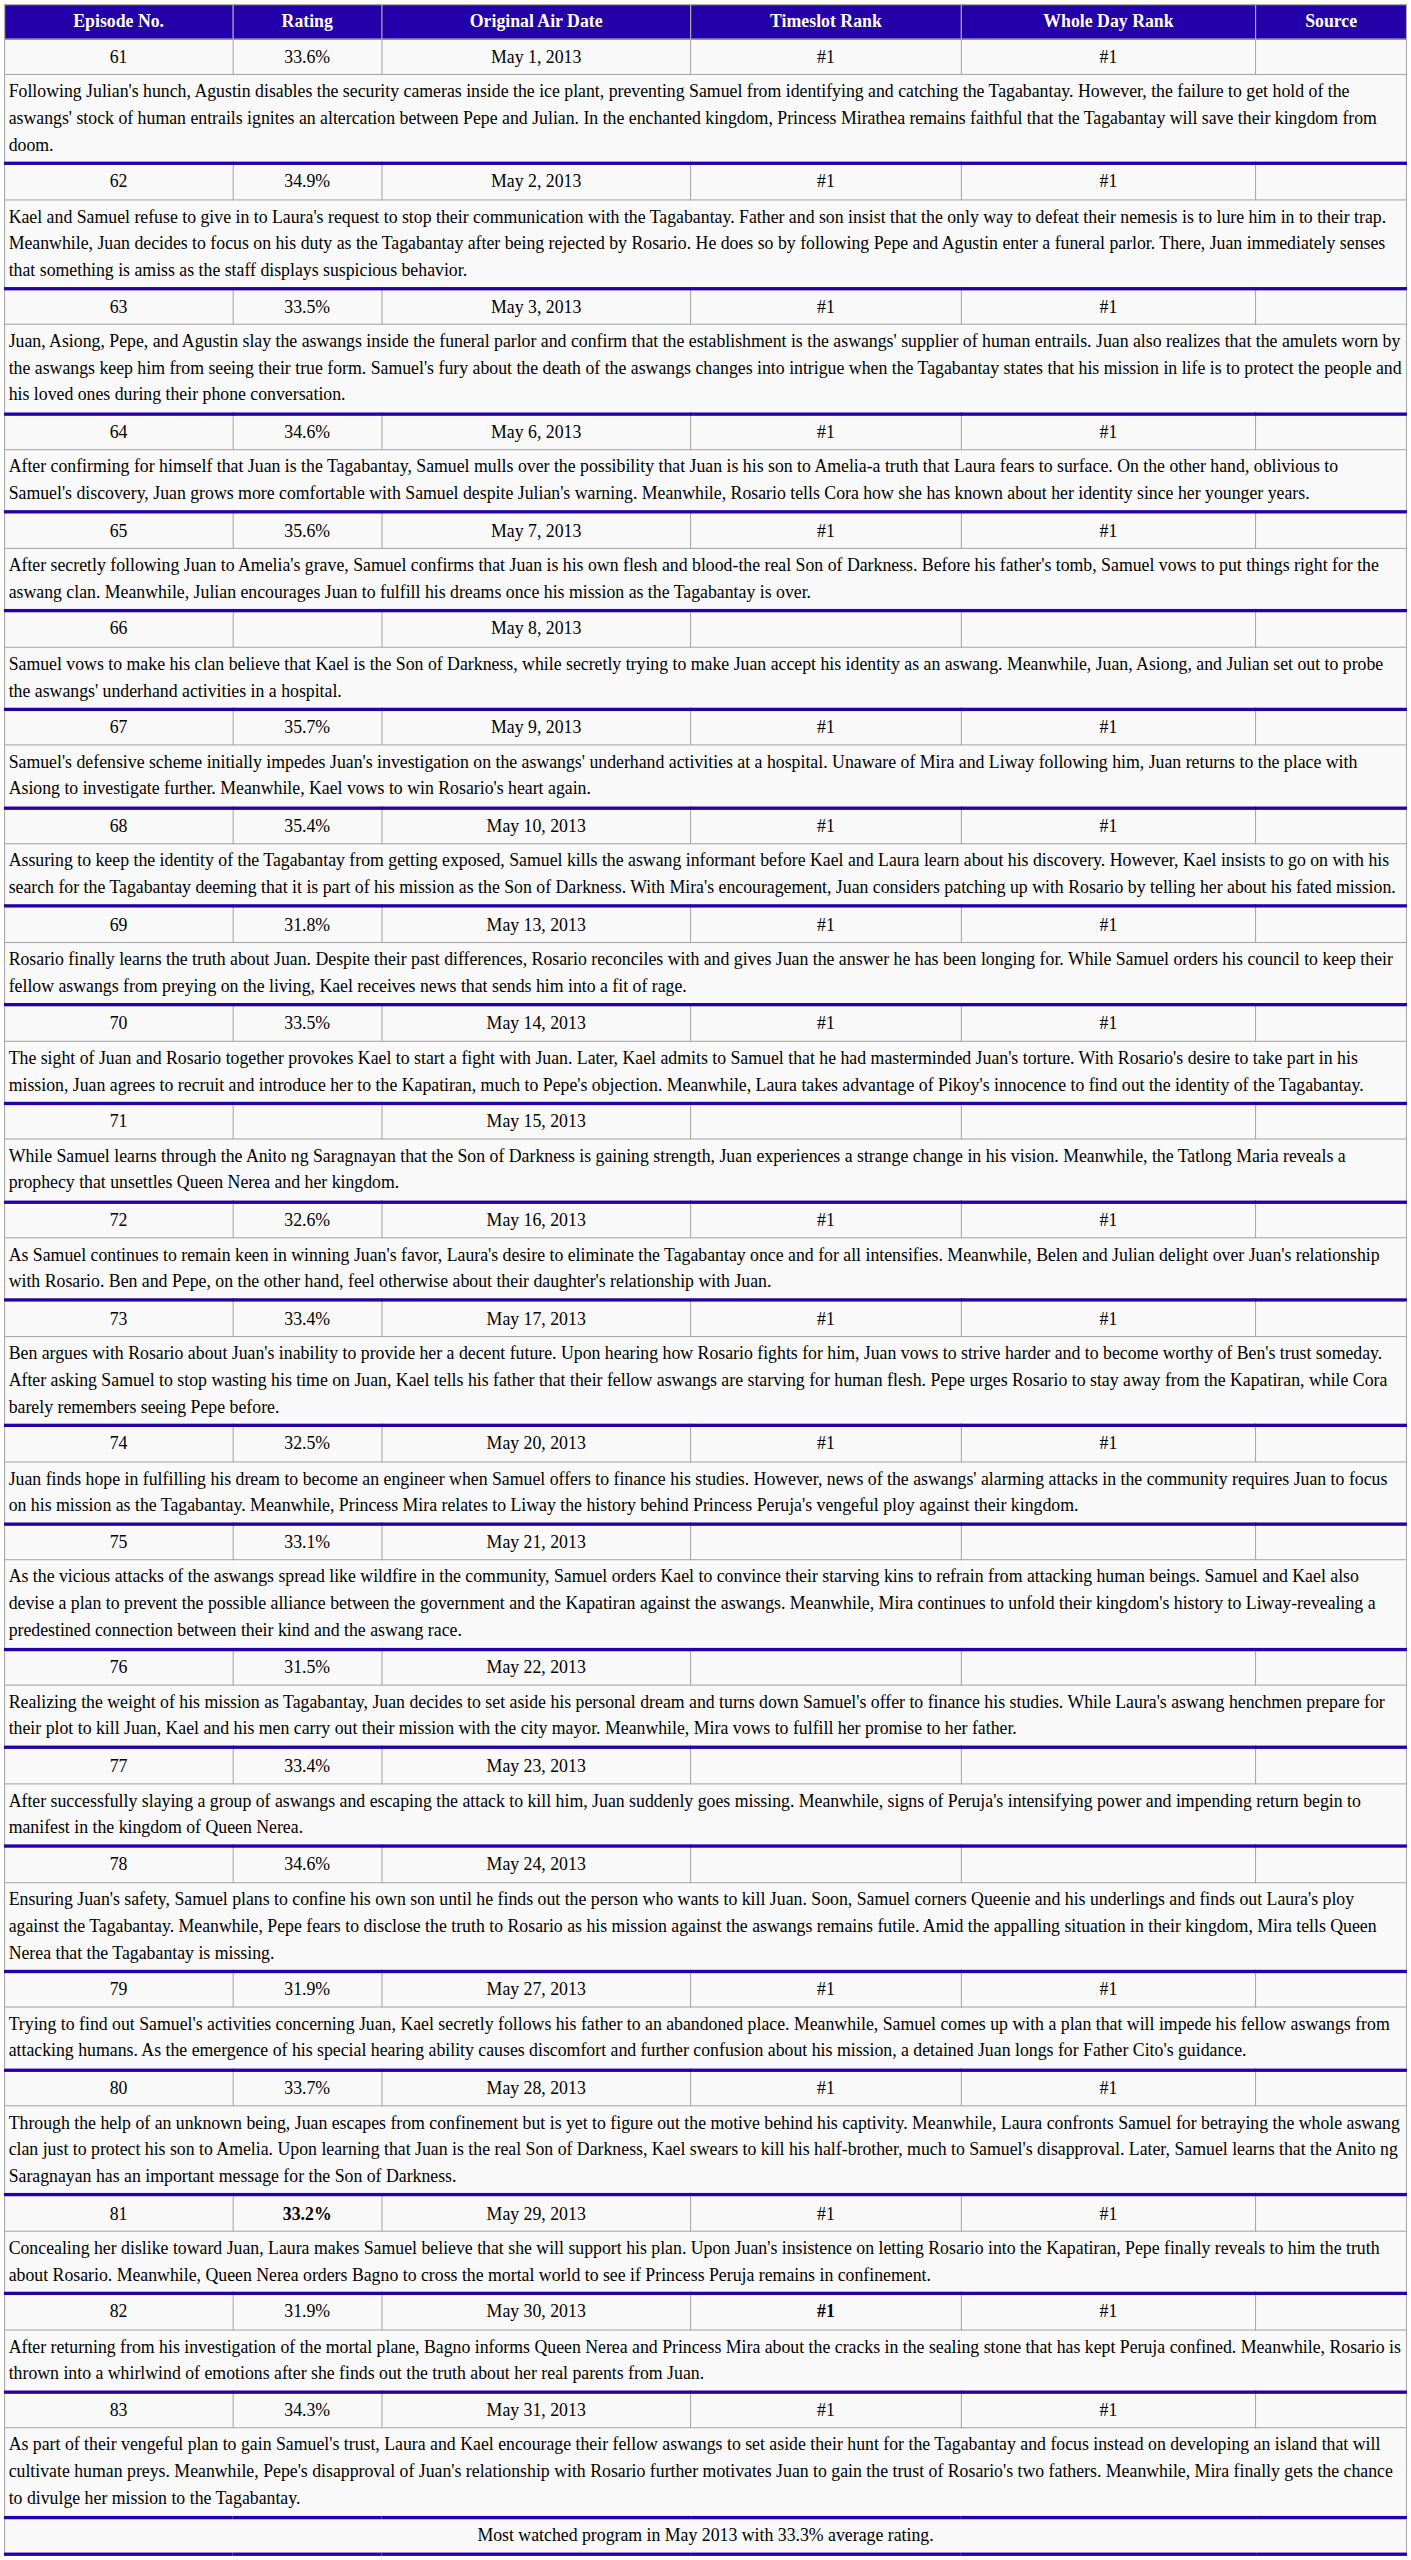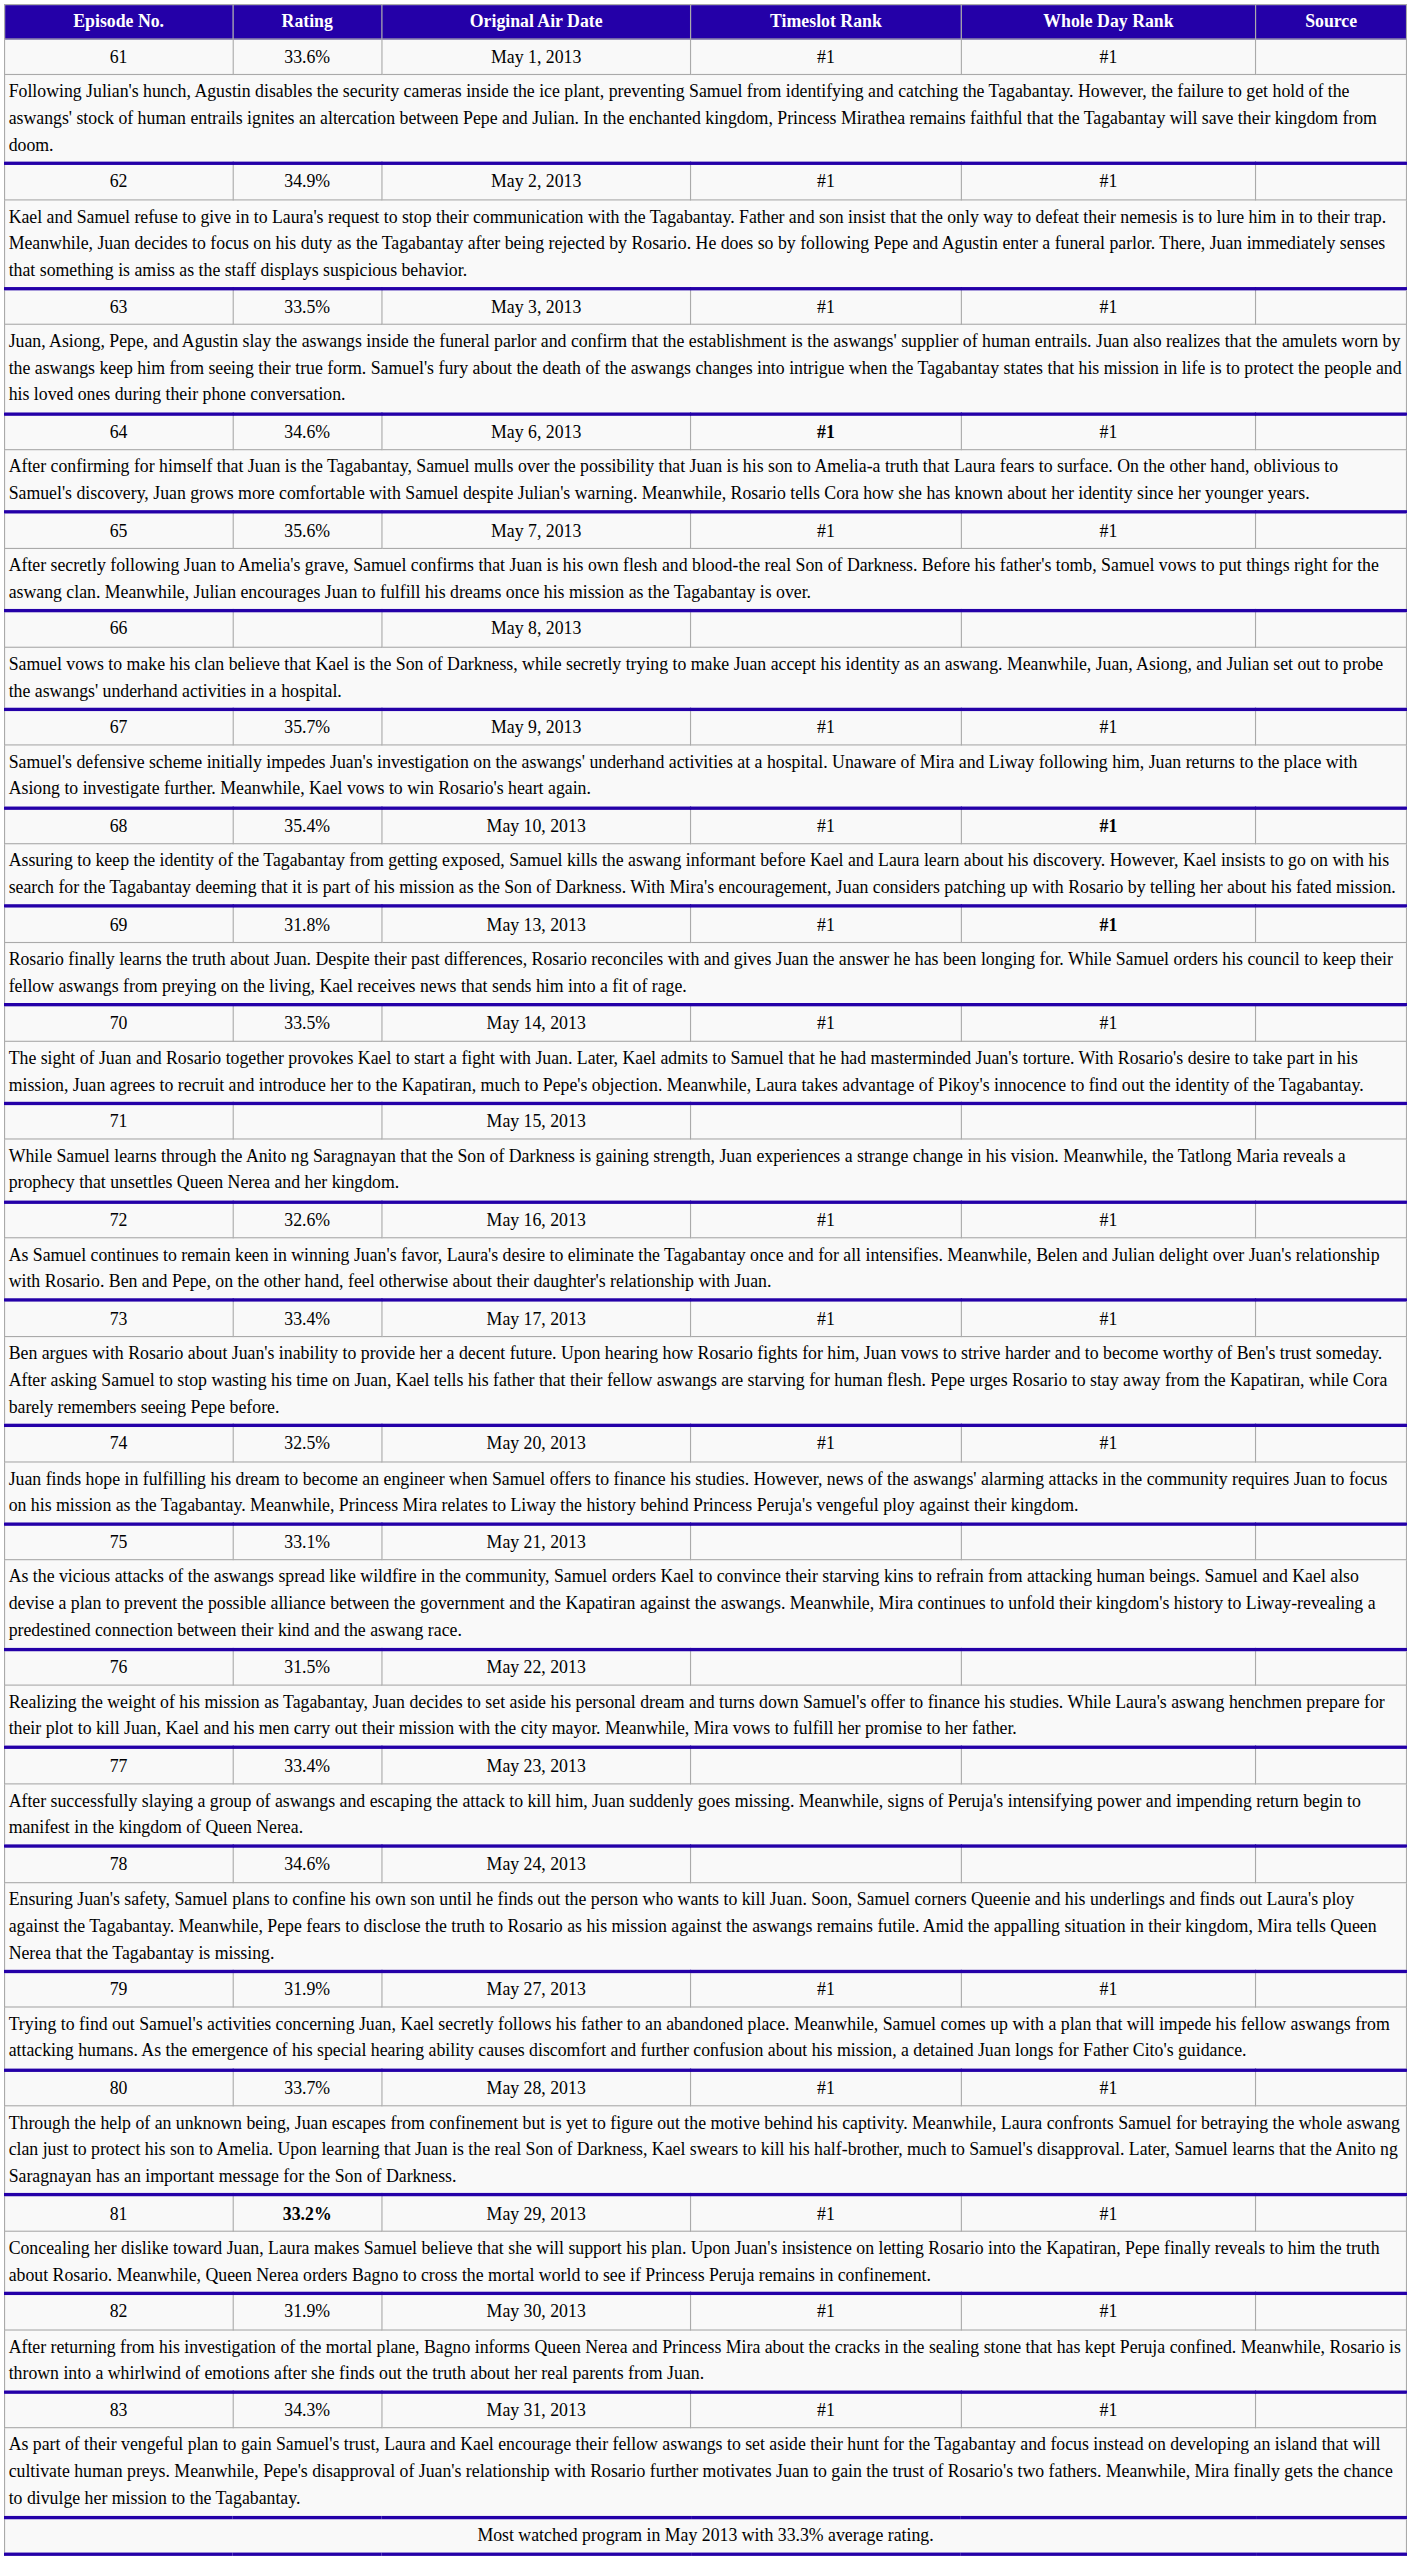(826, 432) normal -> (826, 432) bold
(1108, 826) normal -> (1108, 826) bold
(1108, 924) normal -> (1108, 924) bold
(826, 2311) bold -> (826, 2311) normal
